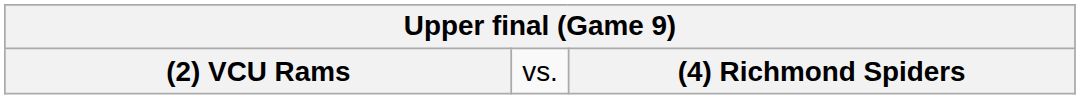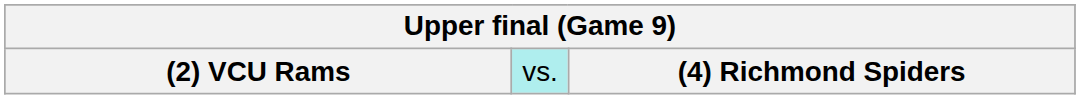(540, 70) no background -> (540, 70) paleturquoise background
